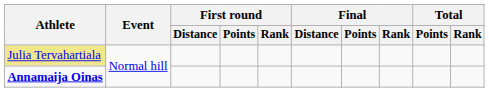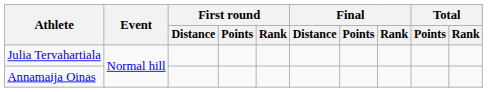(54, 56) khaki background -> (54, 56) no background
(55, 76) bold -> (52, 76) normal
